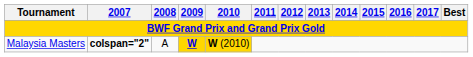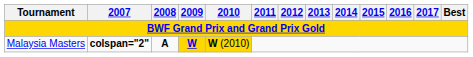(165, 45) normal -> (165, 45) bold
